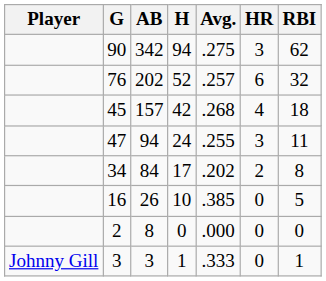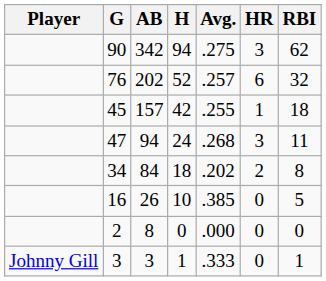(218, 110) .268 -> (218, 110) .255
(259, 110) 4 -> (259, 110) 1
(218, 140) .255 -> (218, 140) .268
(182, 170) 17 -> (182, 170) 18
